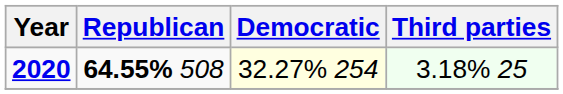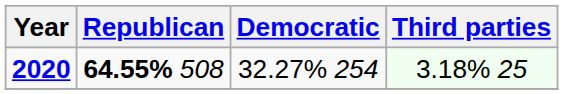(308, 69) lightyellow background -> (308, 69) no background
